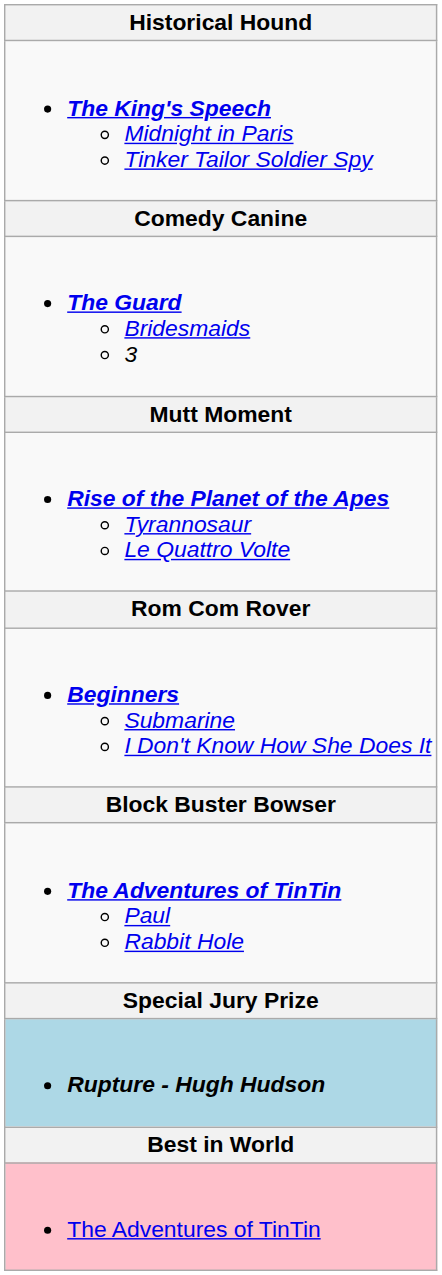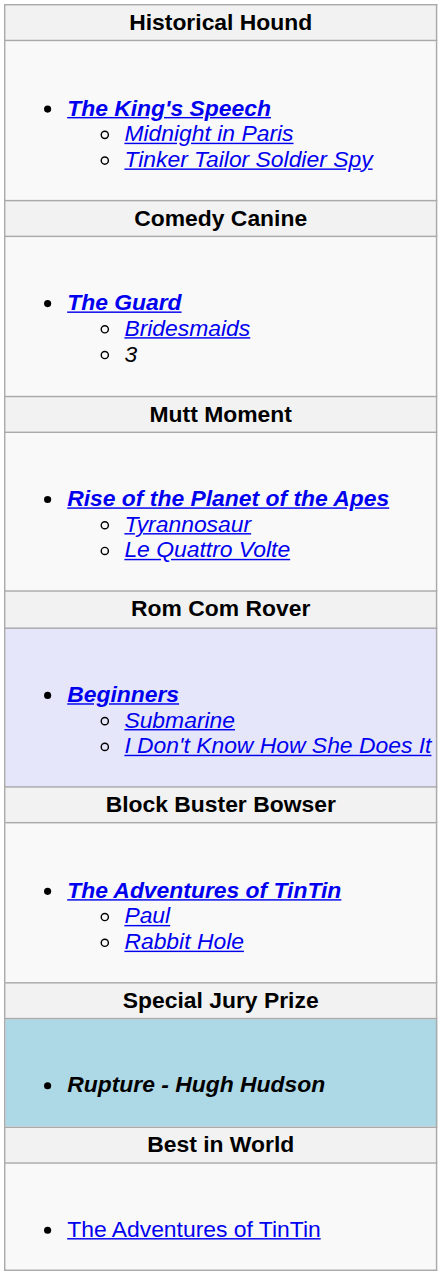(221, 720) no background -> (221, 720) lavender background
(221, 1230) pink background -> (221, 1230) no background
